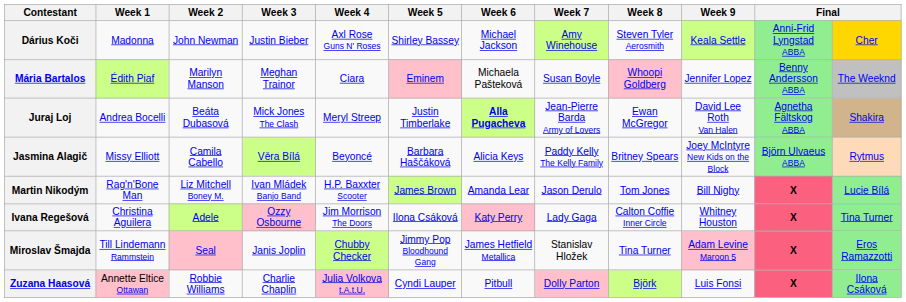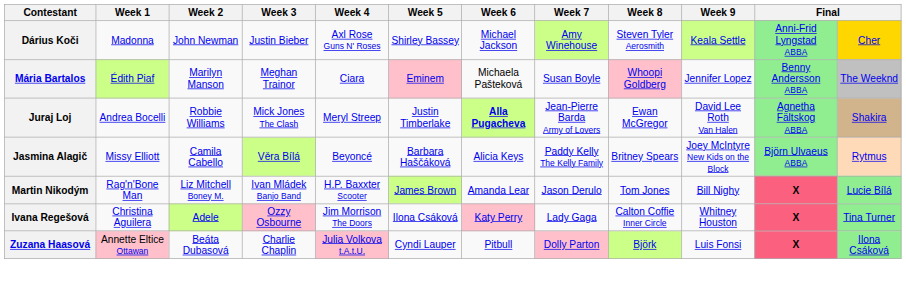(206, 118) Beáta Dubasová -> (206, 118) Robbie Williams
- row: (50, 251)
(206, 284) Robbie Williams -> (206, 245) Beáta Dubasová
